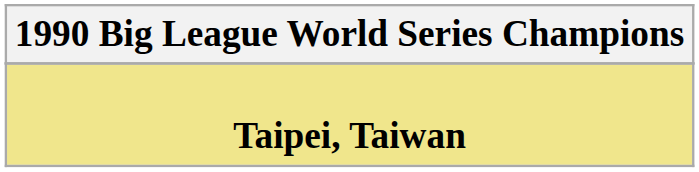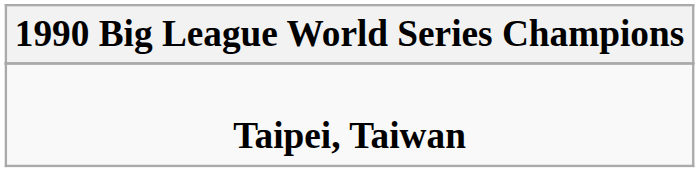(350, 135) khaki background -> (350, 135) no background
